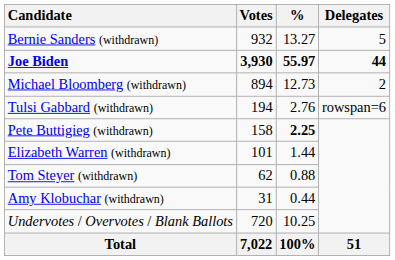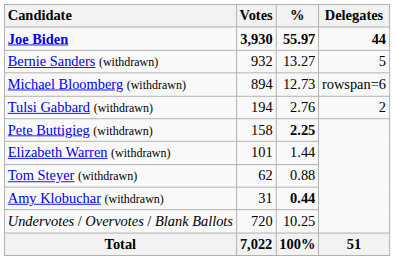rows swapped: (38, 61) <-> (83, 38)
(382, 84) 2 -> (354, 84) rowspan=6
(354, 107) rowspan=6 -> (382, 107) 2
(303, 198) normal -> (303, 198) bold
